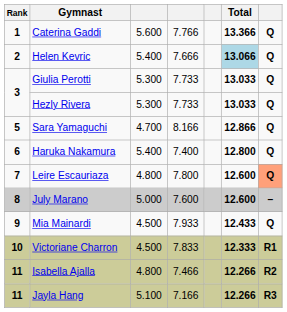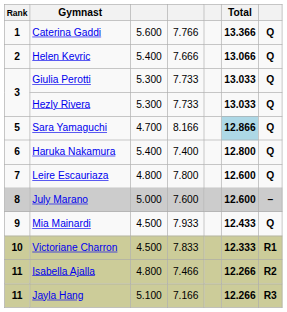(240, 56) lightblue background -> (240, 56) no background
(240, 128) no background -> (240, 128) lightblue background
(270, 176) lightsalmon background -> (270, 176) no background
